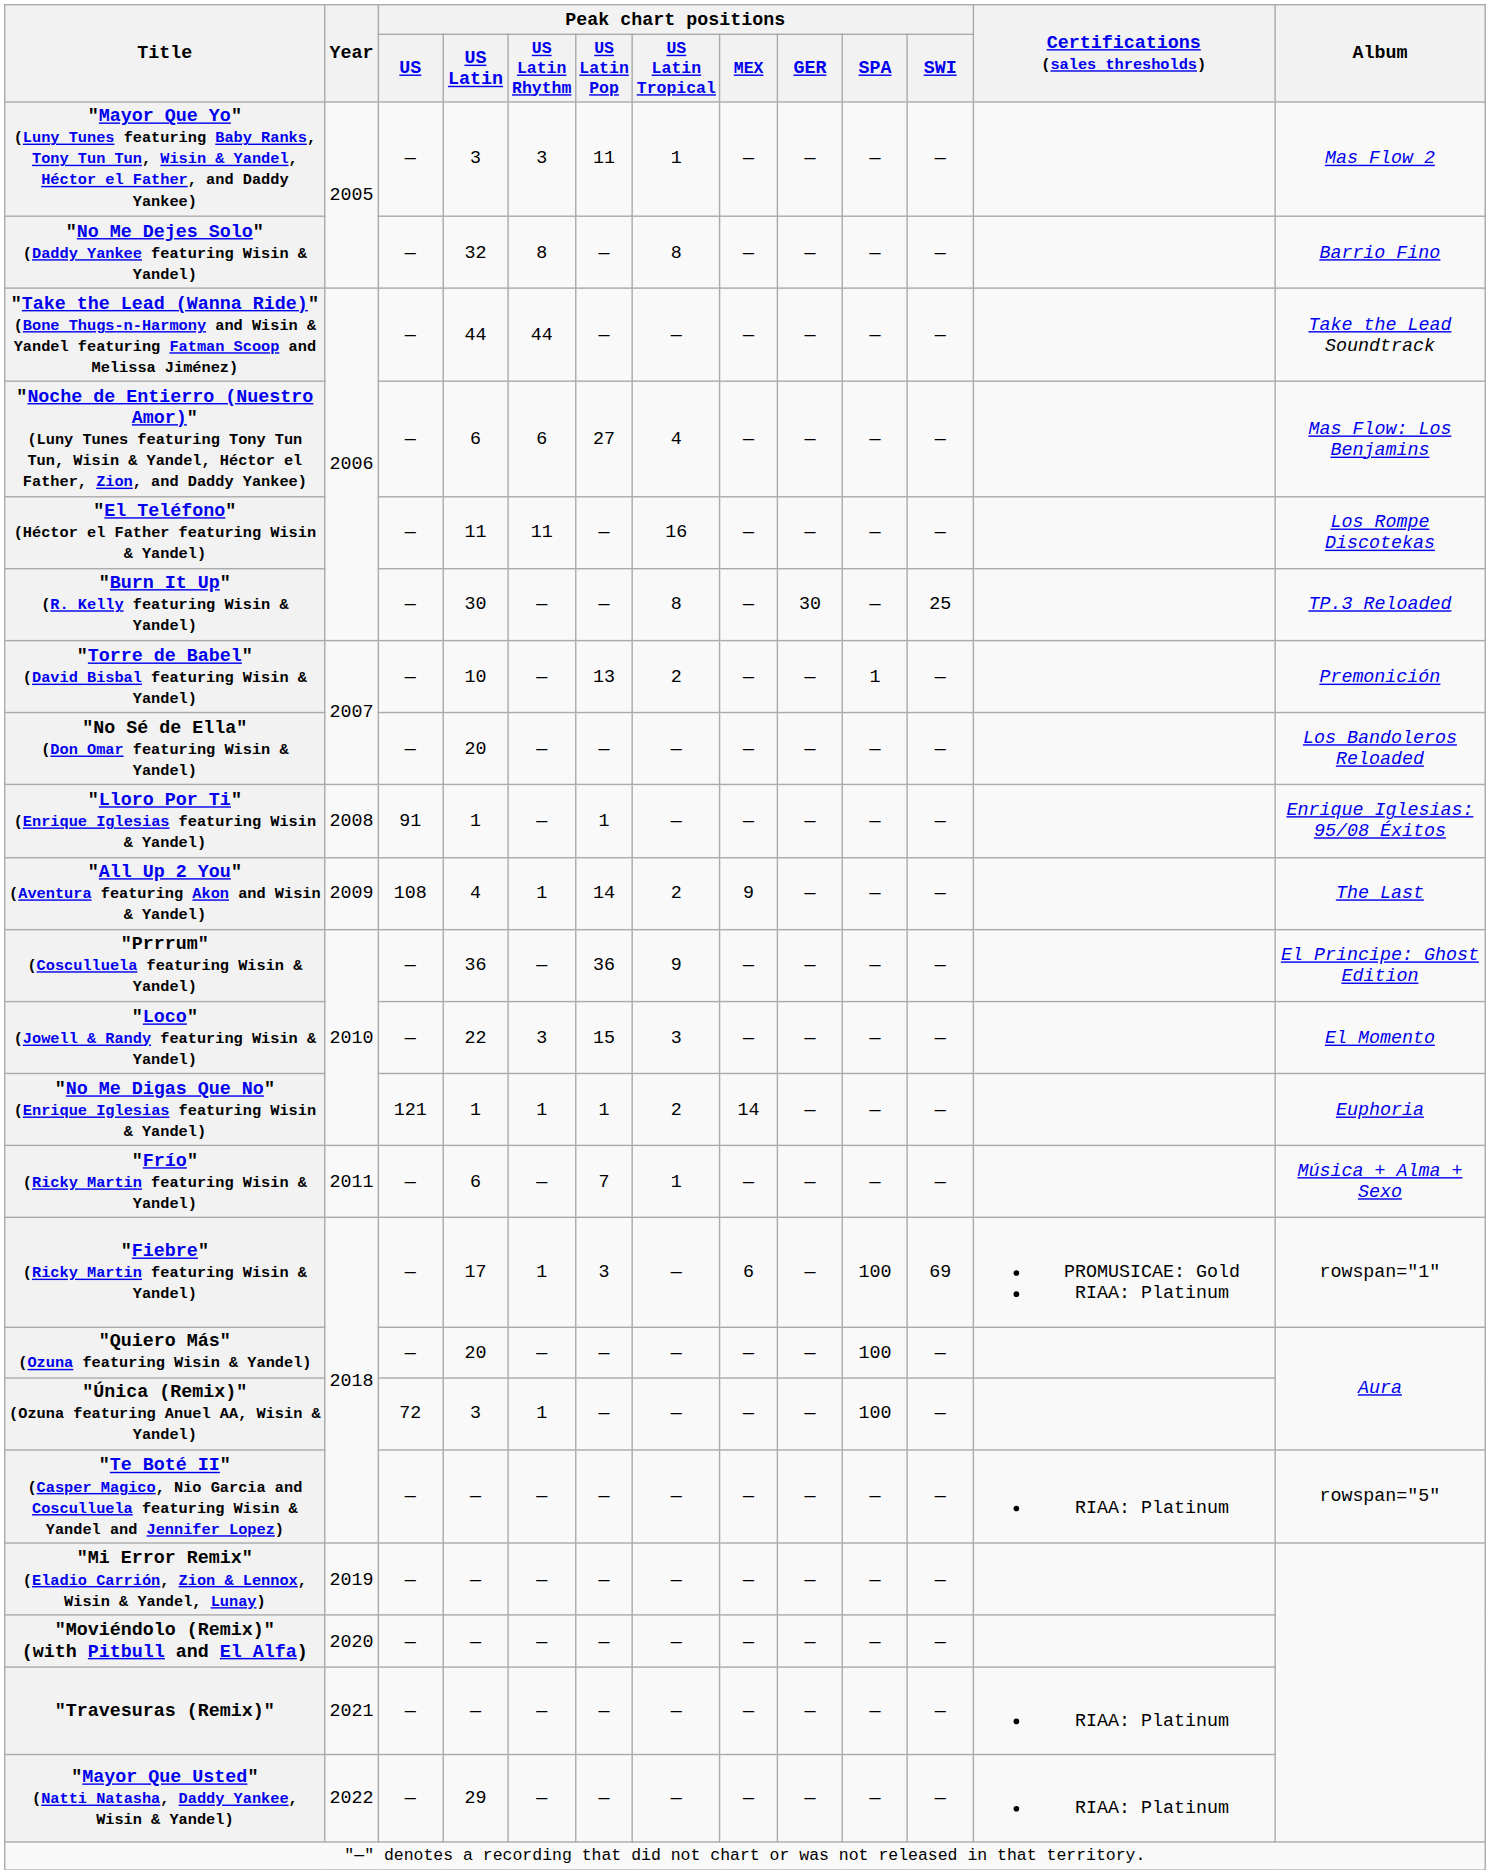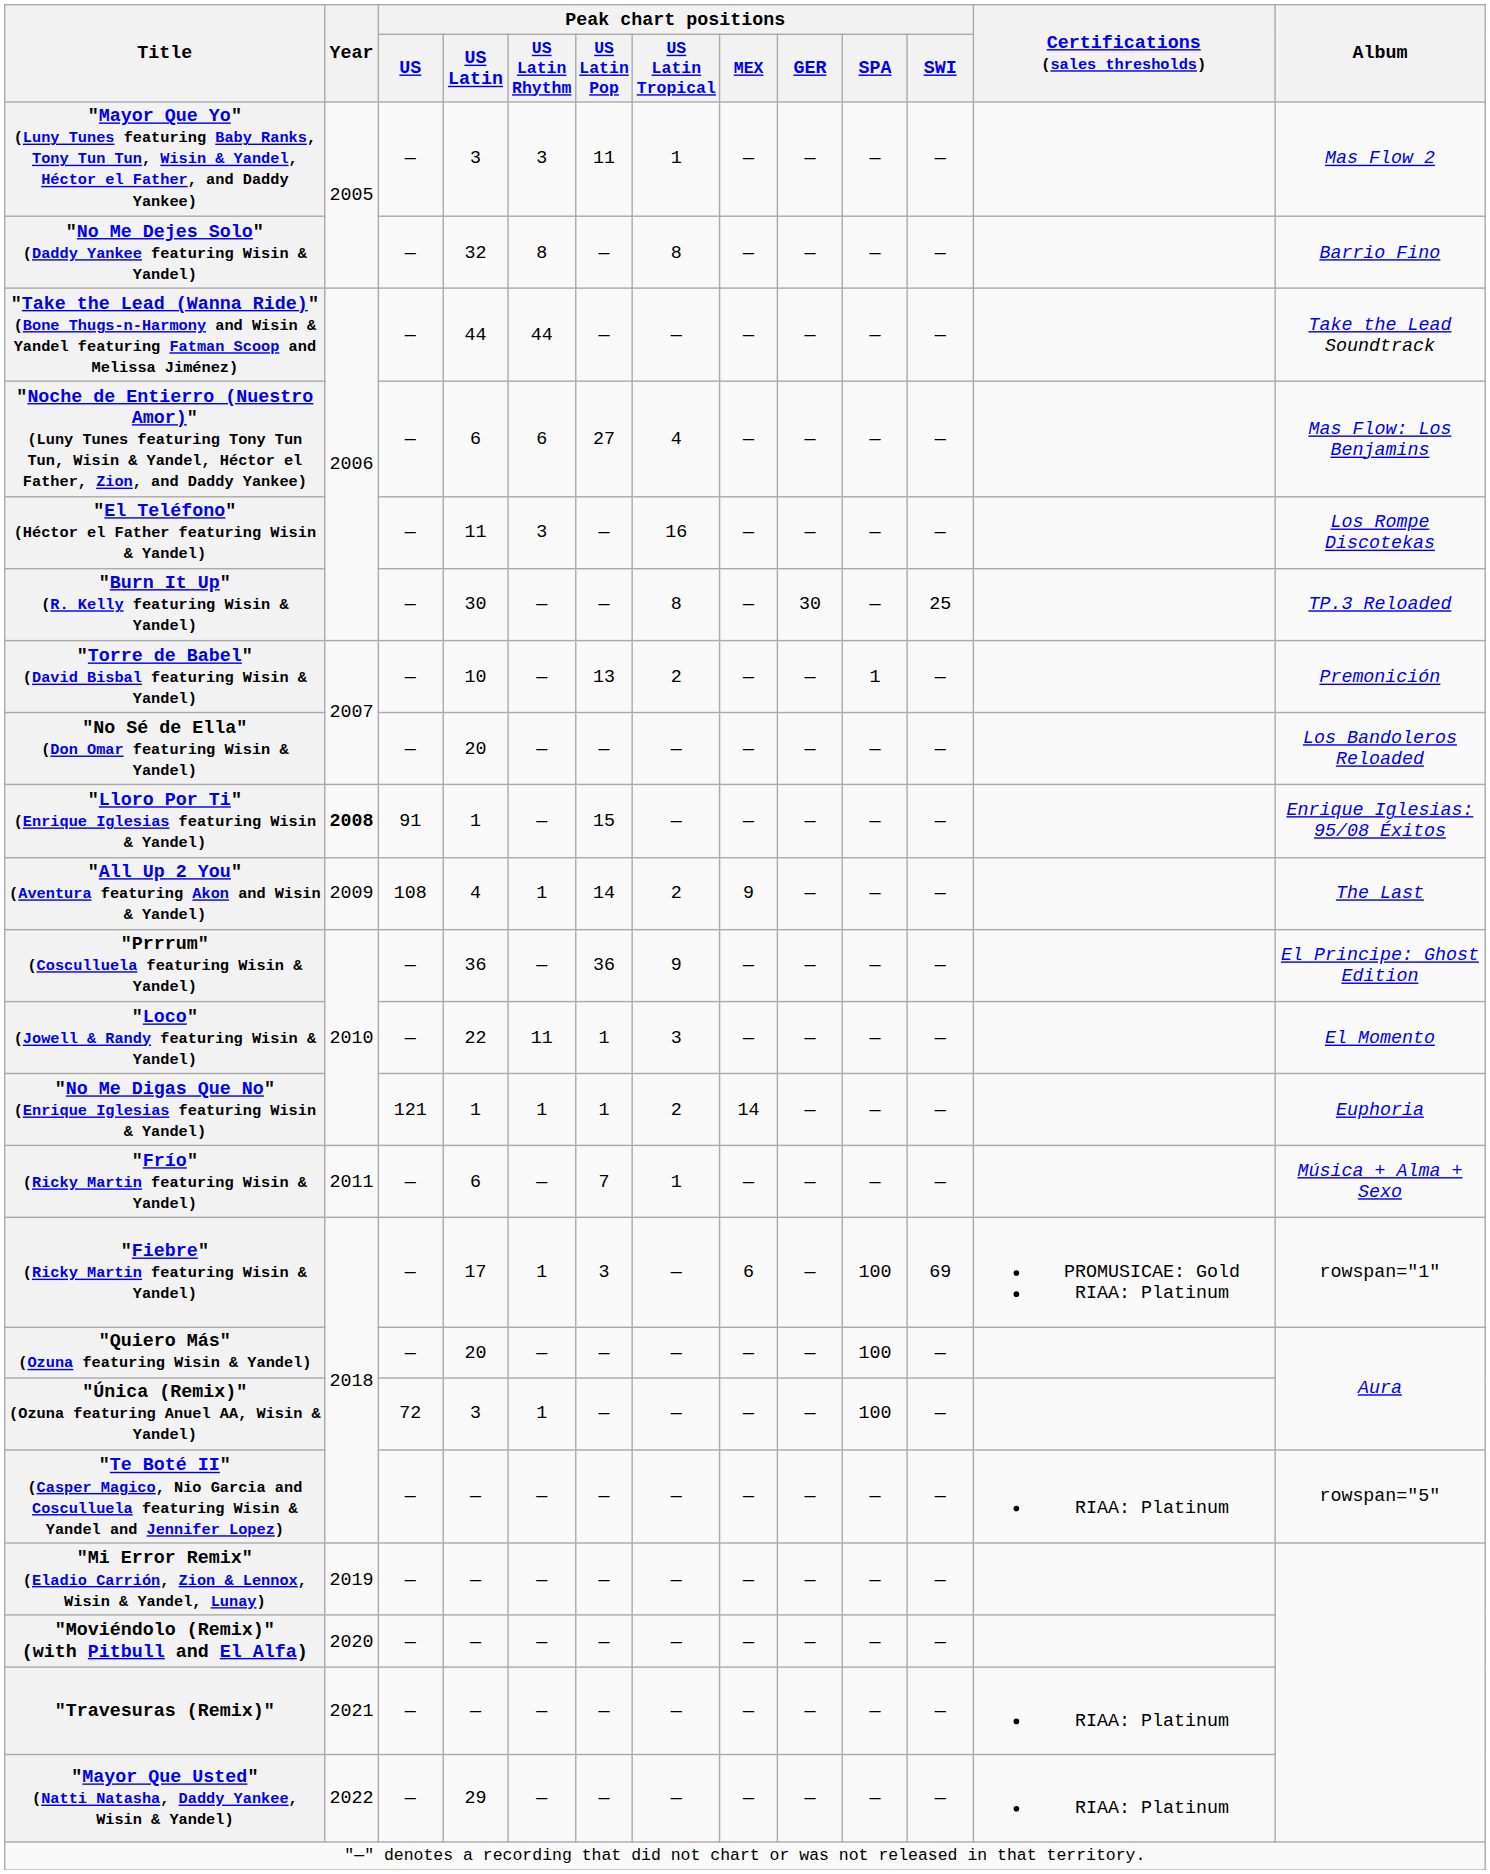(542, 532) 11 -> (542, 532) 3
(351, 821) normal -> (351, 821) bold
(604, 821) 1 -> (604, 821) 15
(542, 1038) 3 -> (542, 1038) 11
(604, 1038) 15 -> (604, 1038) 1
